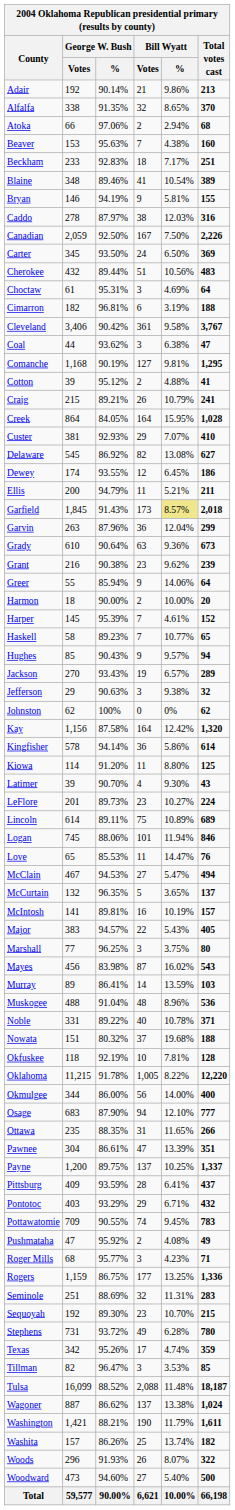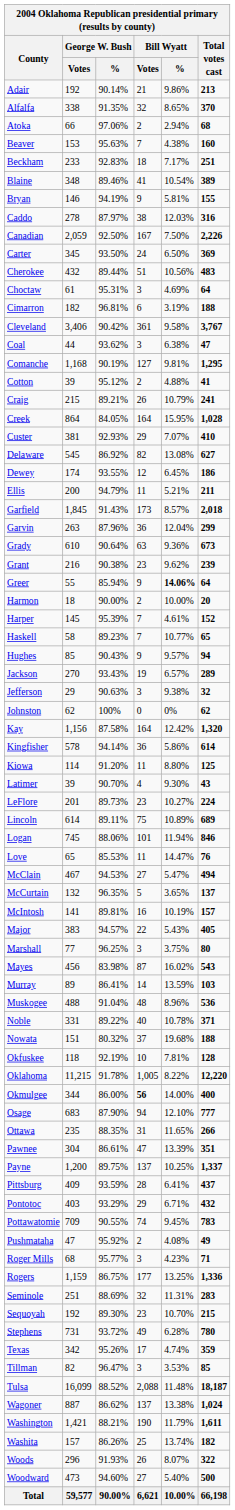(177, 509) khaki background -> (177, 509) no background
(179, 583) normal -> (180, 582) bold
(142, 1094) normal -> (142, 1093) bold
